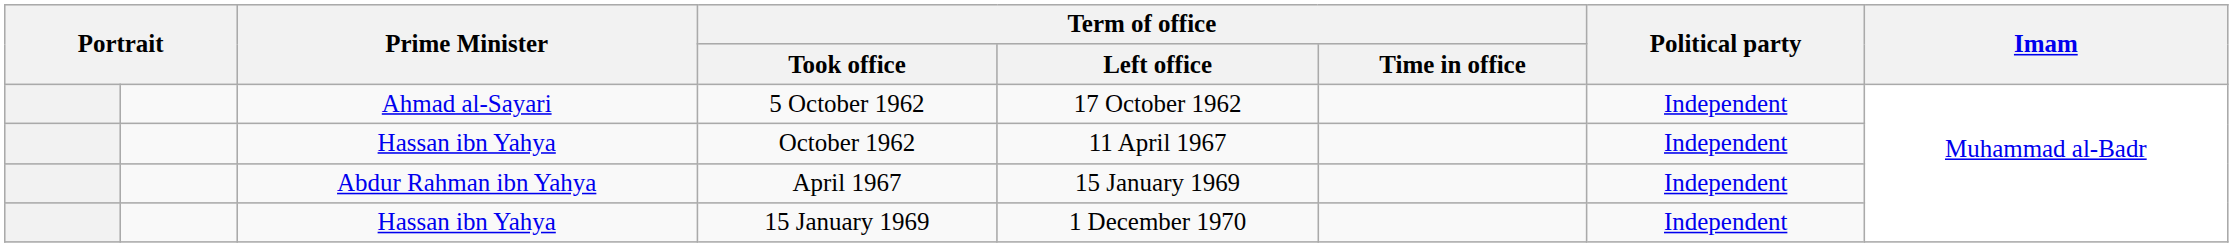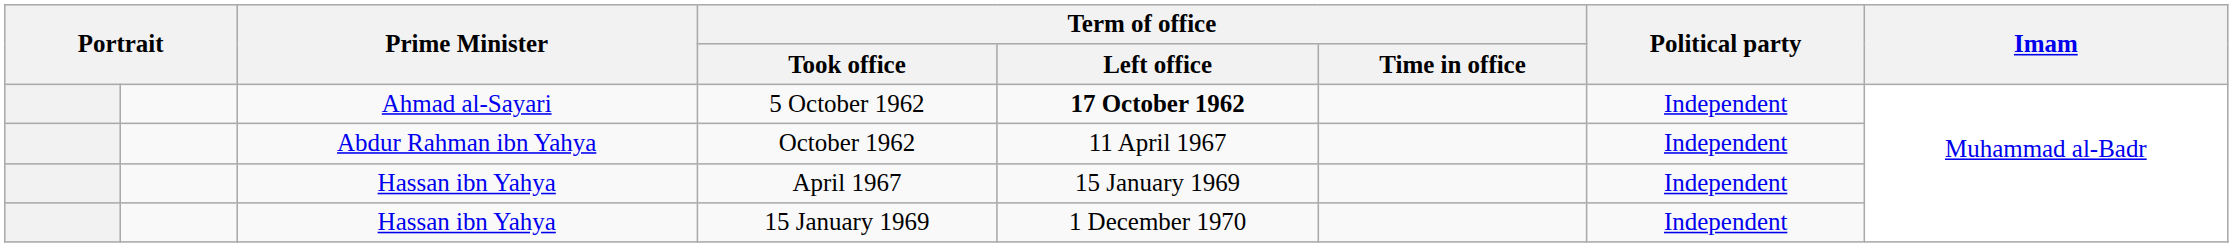(1158, 103) normal -> (1158, 103) bold
(467, 143) Hassan ibn Yahya -> (467, 143) Abdur Rahman ibn Yahya
(467, 182) Abdur Rahman ibn Yahya -> (467, 182) Hassan ibn Yahya
